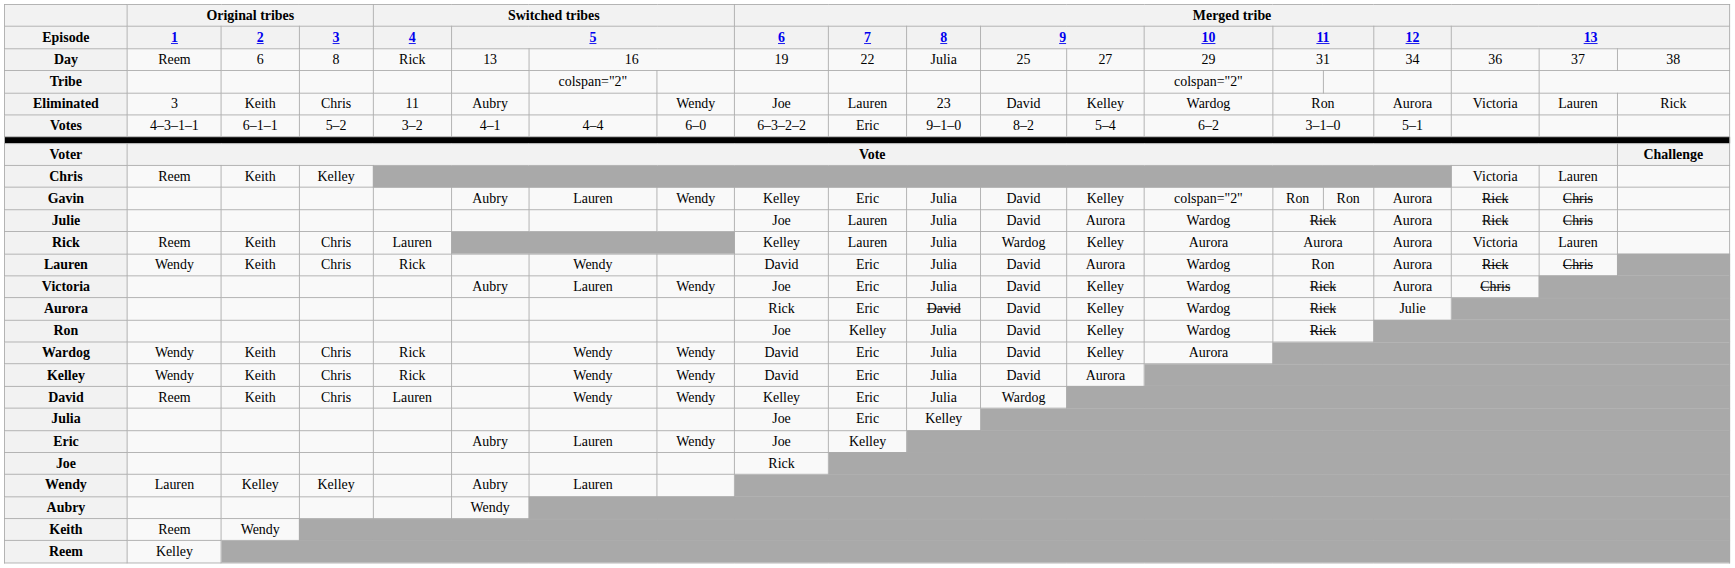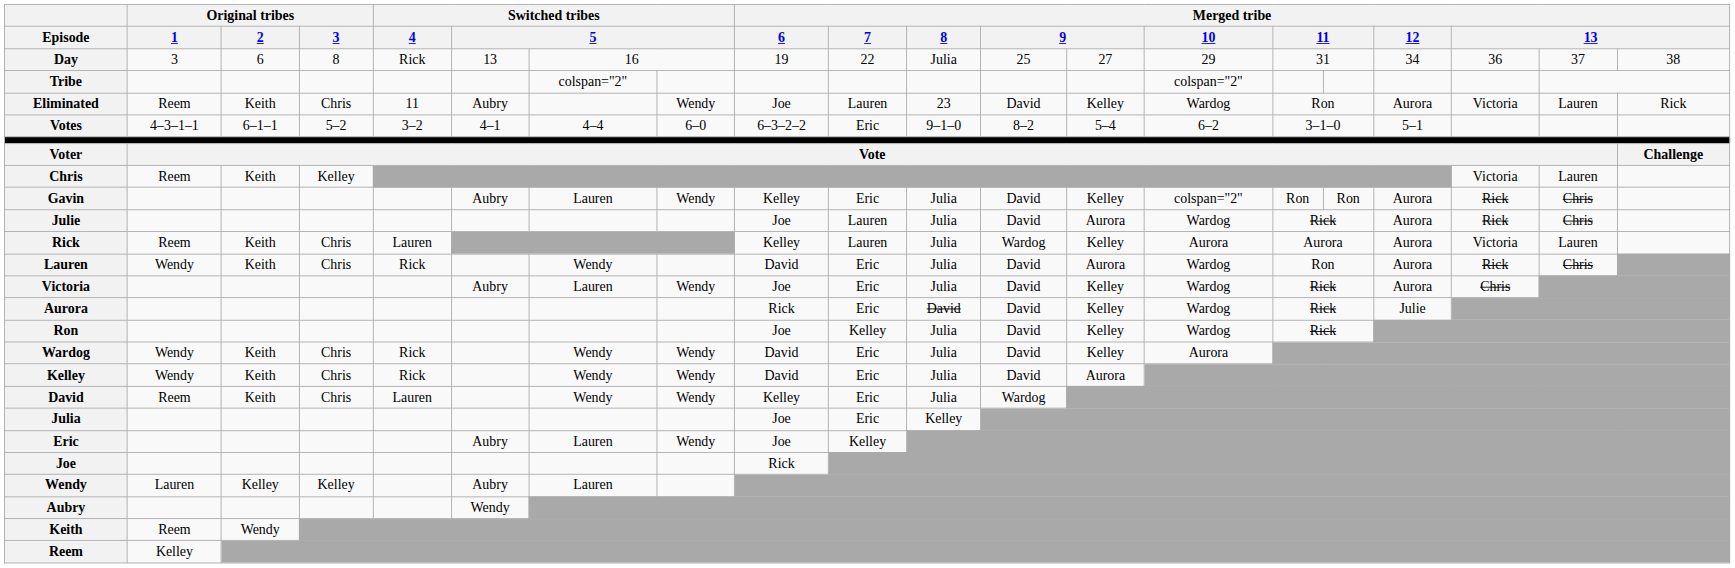(174, 59) Reem -> (174, 59) 3
(174, 103) 3 -> (174, 103) Reem
